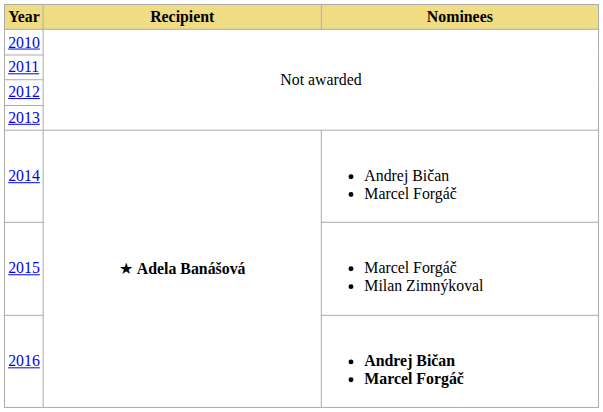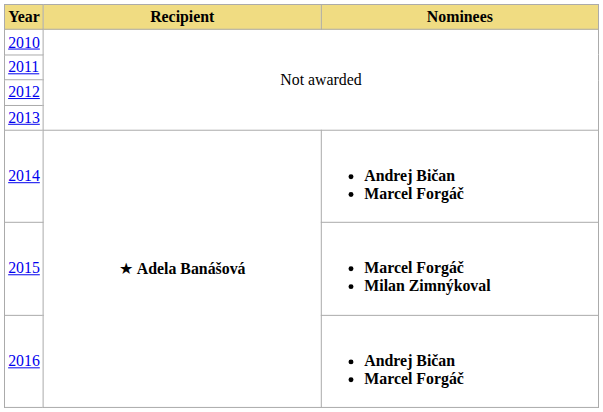(460, 185) normal -> (460, 185) bold
(460, 278) normal -> (460, 278) bold
